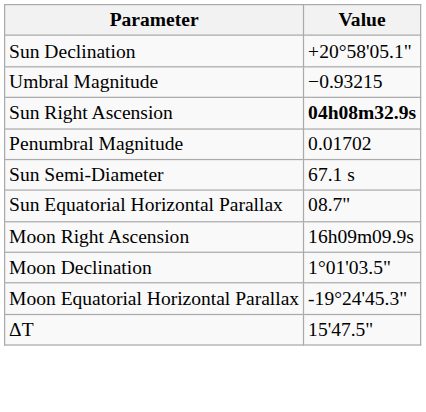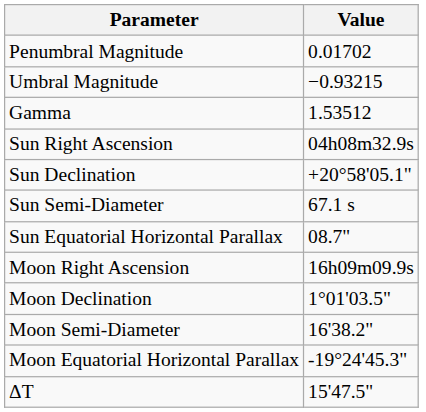rows swapped: (96, 143) <-> (72, 50)
+ row: (40, 112)
(362, 112) bold -> (361, 143) normal
+ row: (94, 329)
